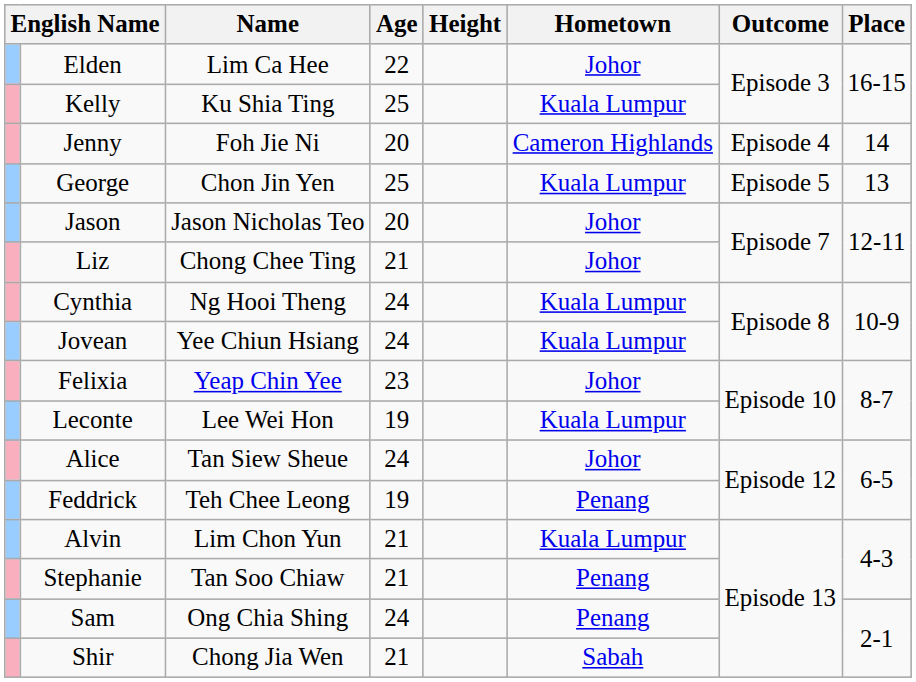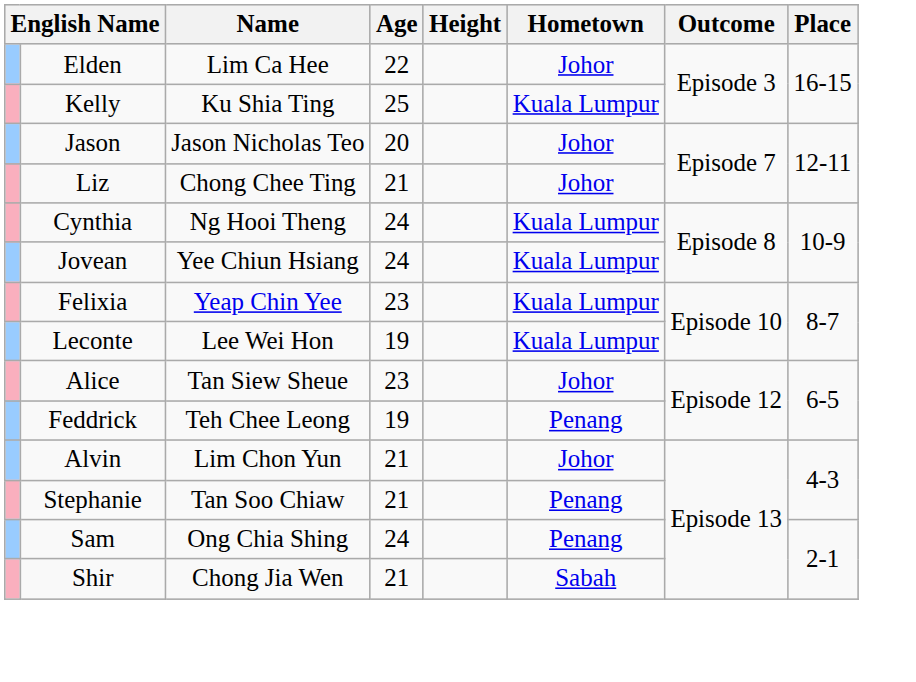- row: (93, 143)
- row: (93, 182)
(613, 380) Johor -> (586, 301) Kuala Lumpur
(397, 459) 24 -> (397, 380) 23
(613, 538) Kuala Lumpur -> (586, 459) Johor
